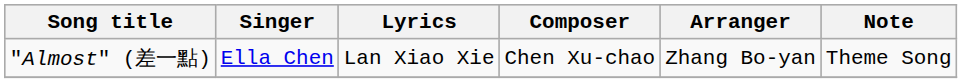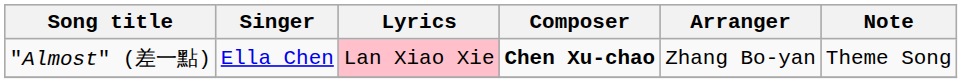(419, 58) no background -> (419, 58) pink background
(580, 58) normal -> (580, 58) bold
